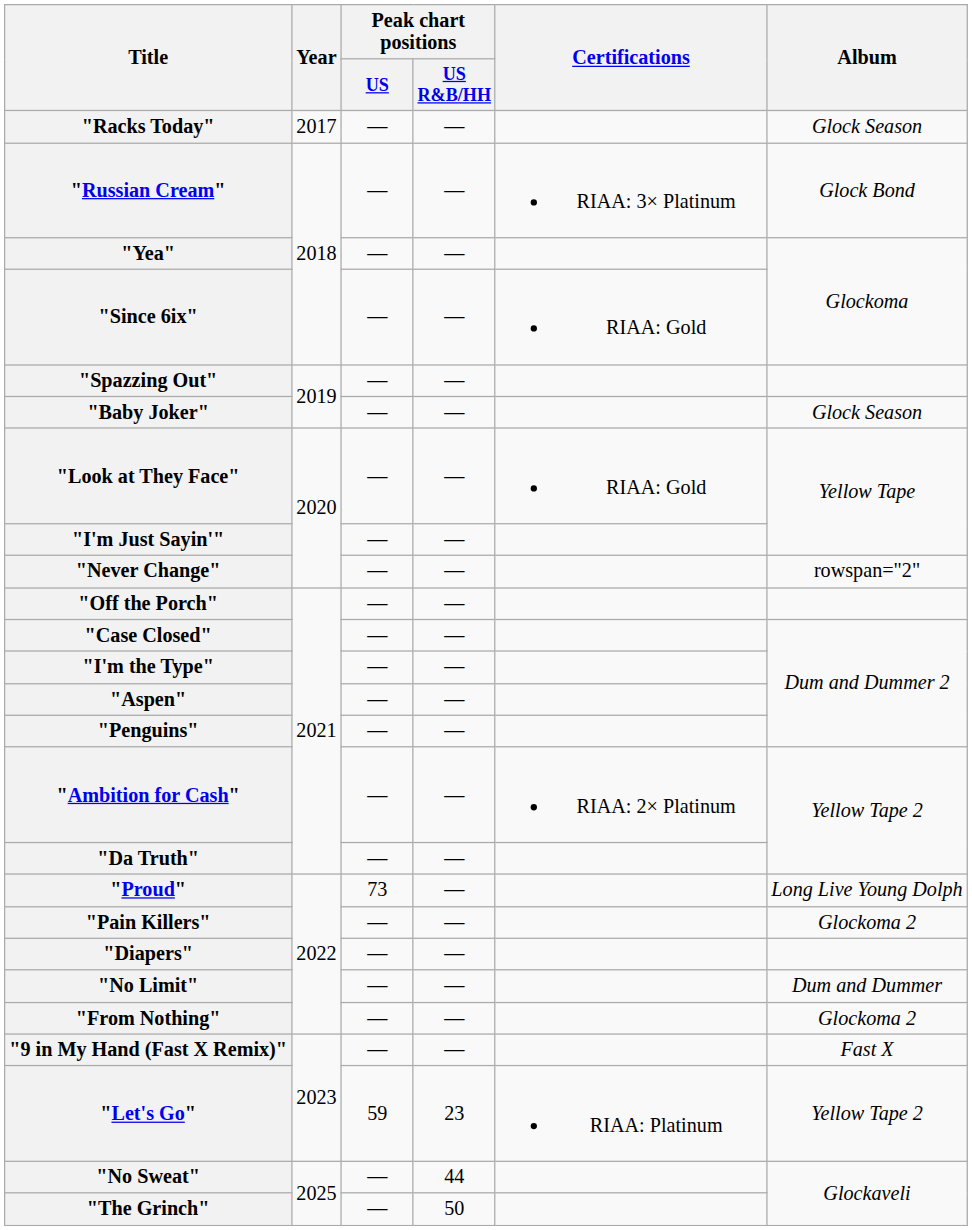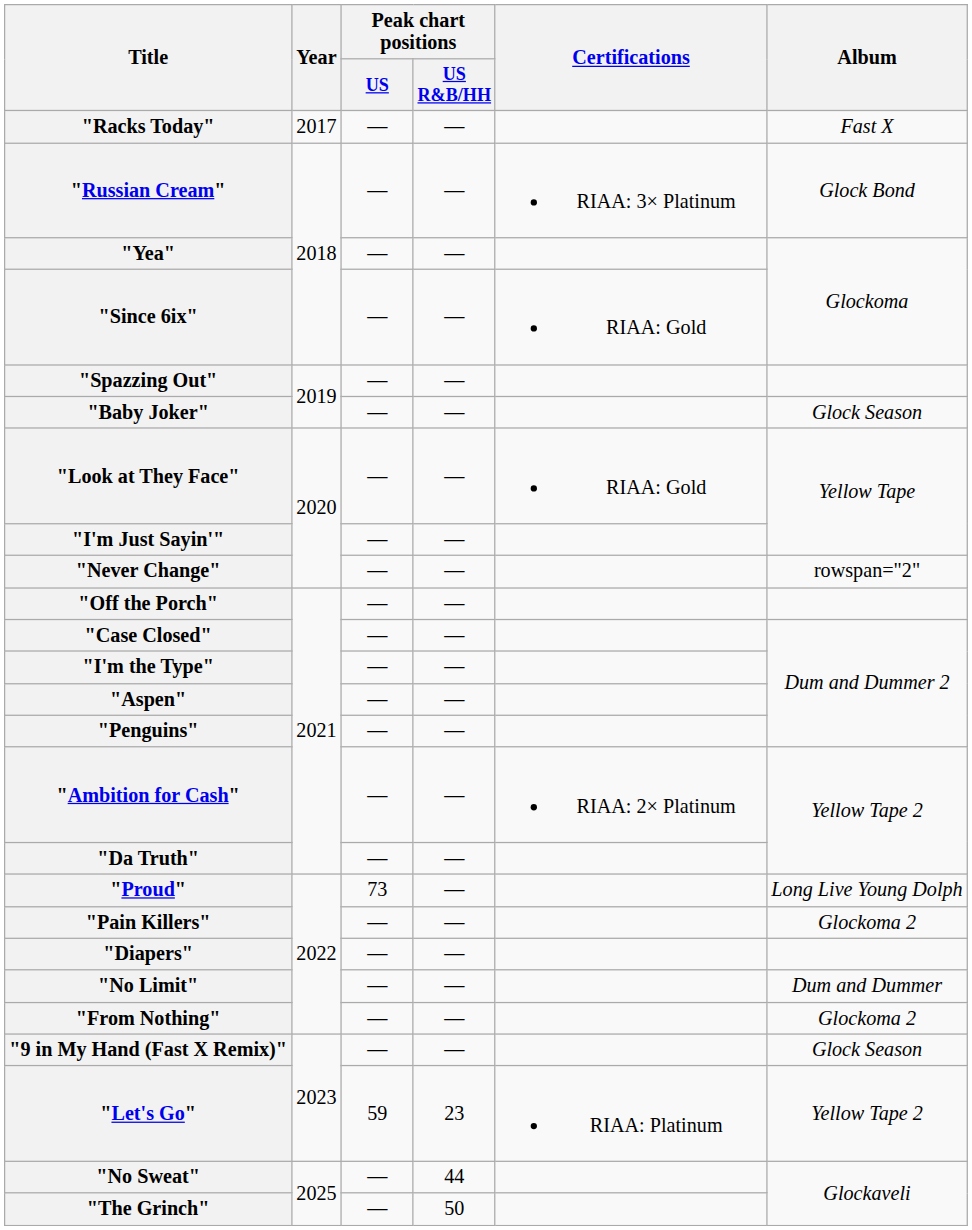(867, 126) Glock Season -> (867, 126) Fast X
(867, 1049) Fast X -> (867, 1049) Glock Season
